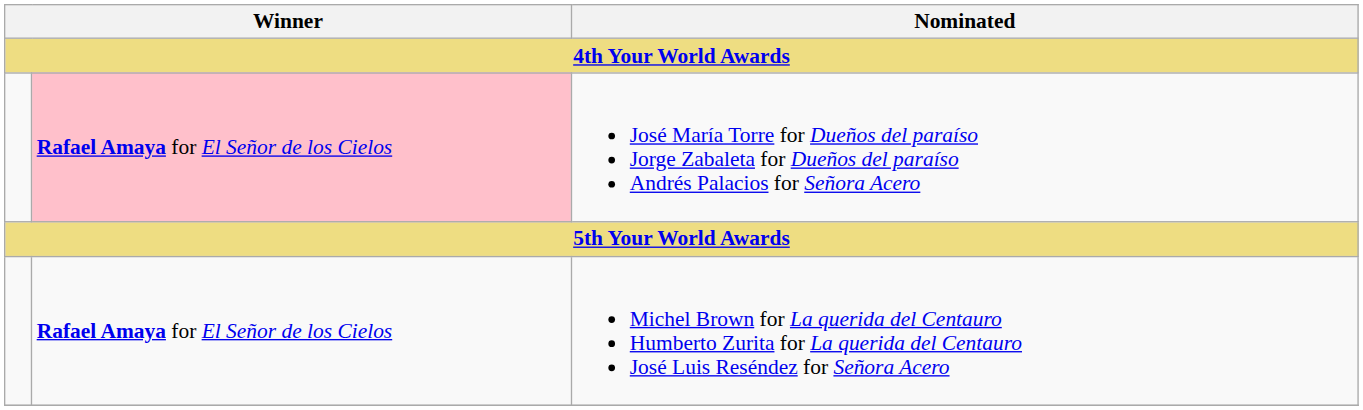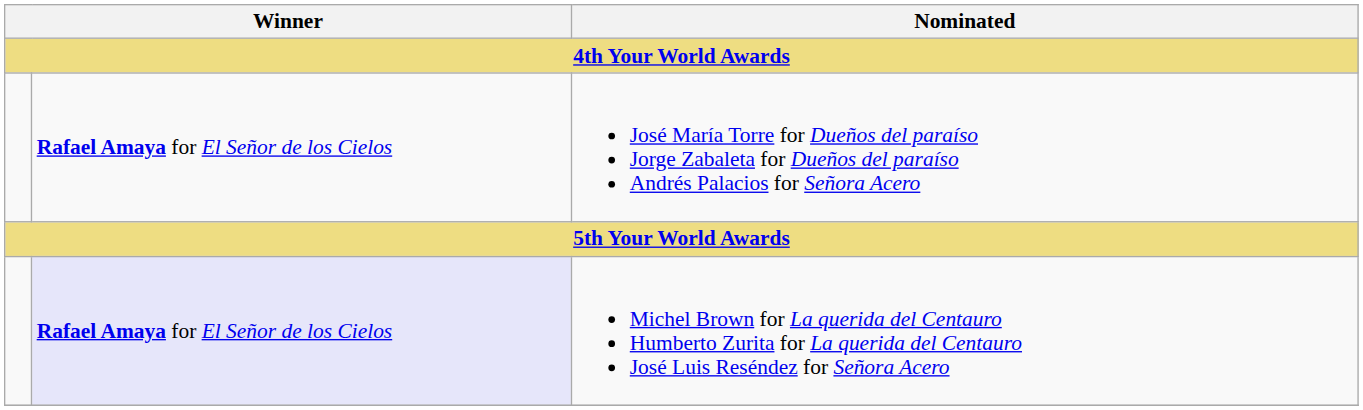(214, 147) pink background -> (214, 147) no background
(214, 330) no background -> (214, 330) lavender background
